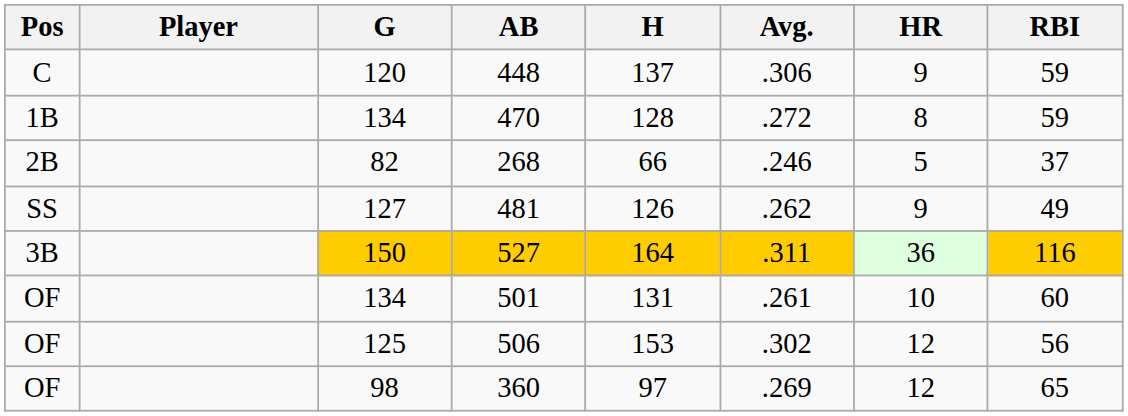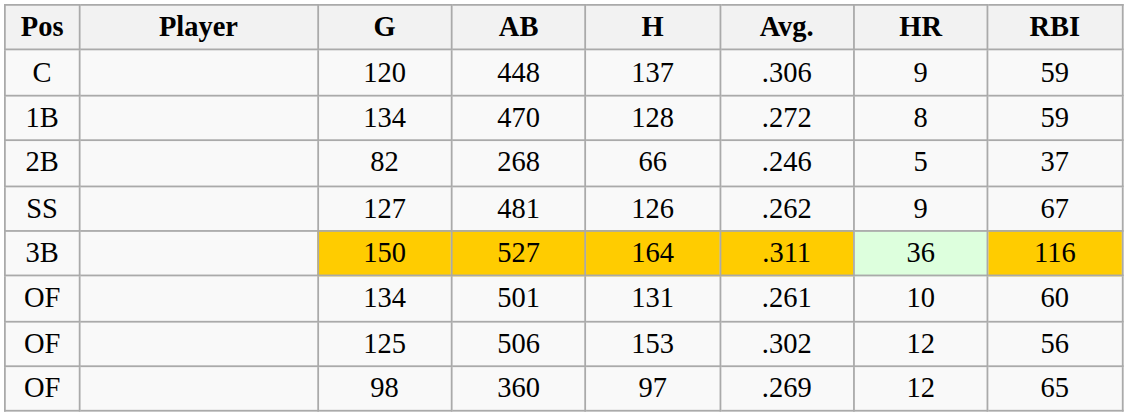(1055, 207) 49 -> (1055, 207) 67
